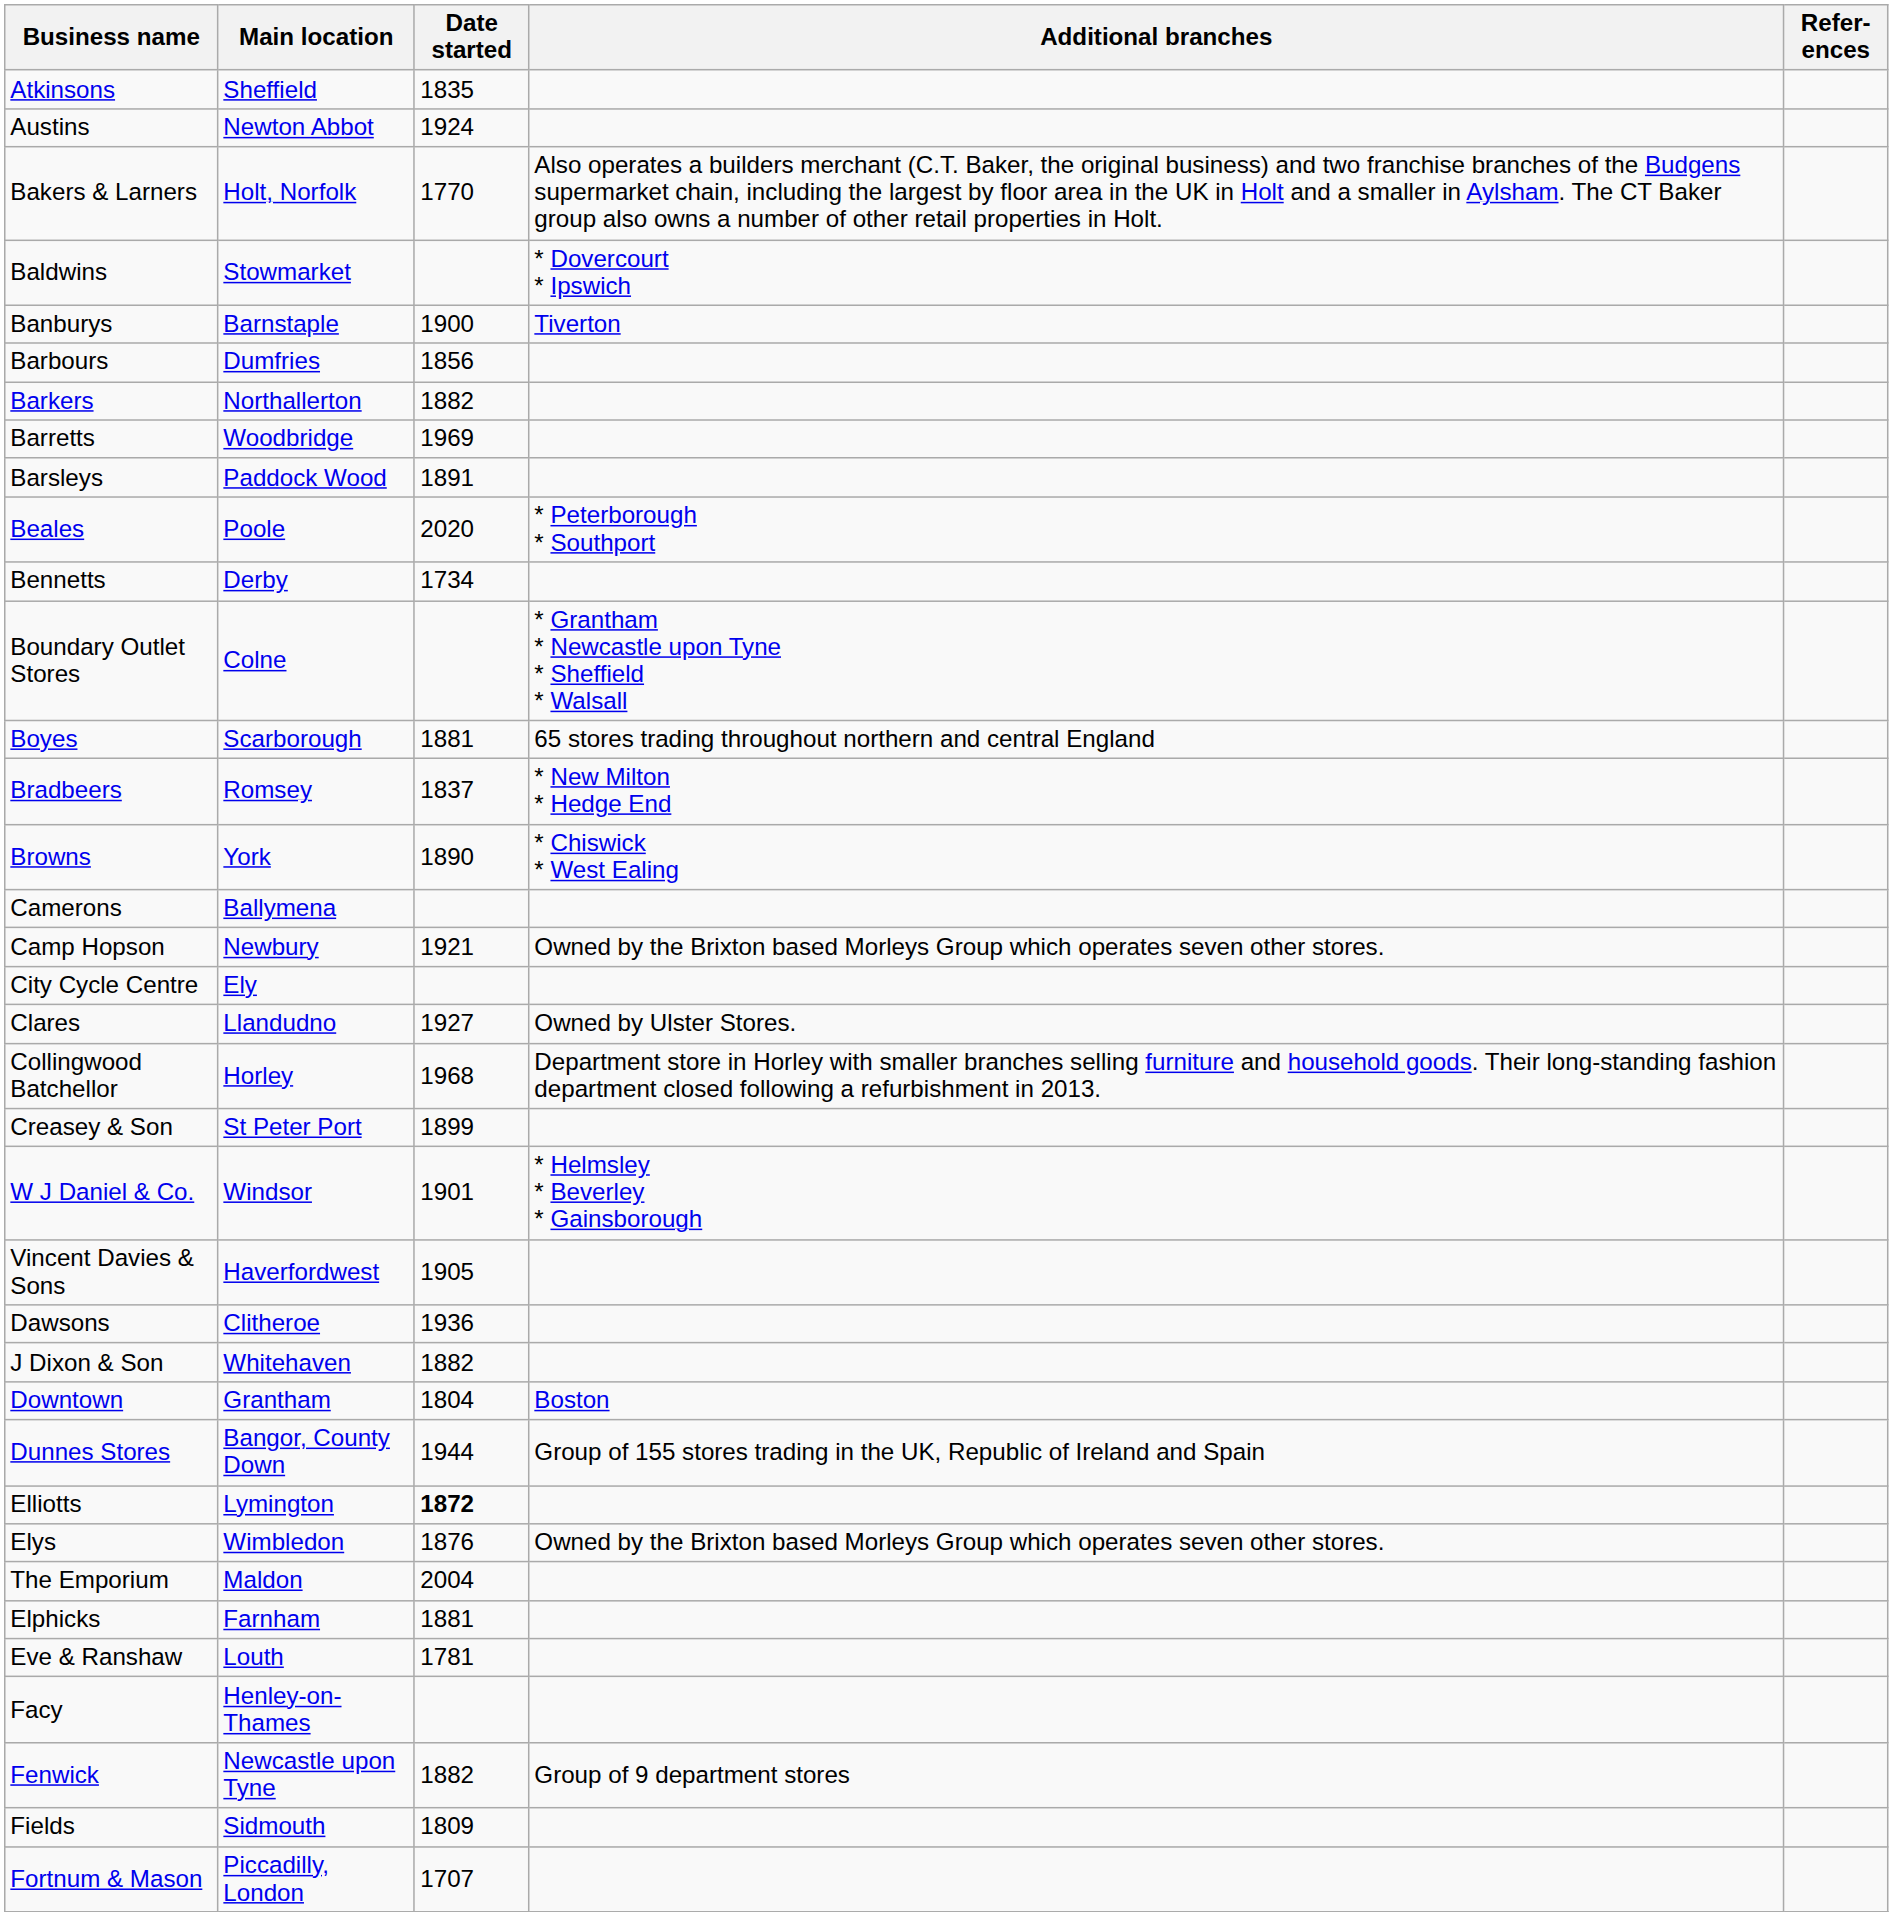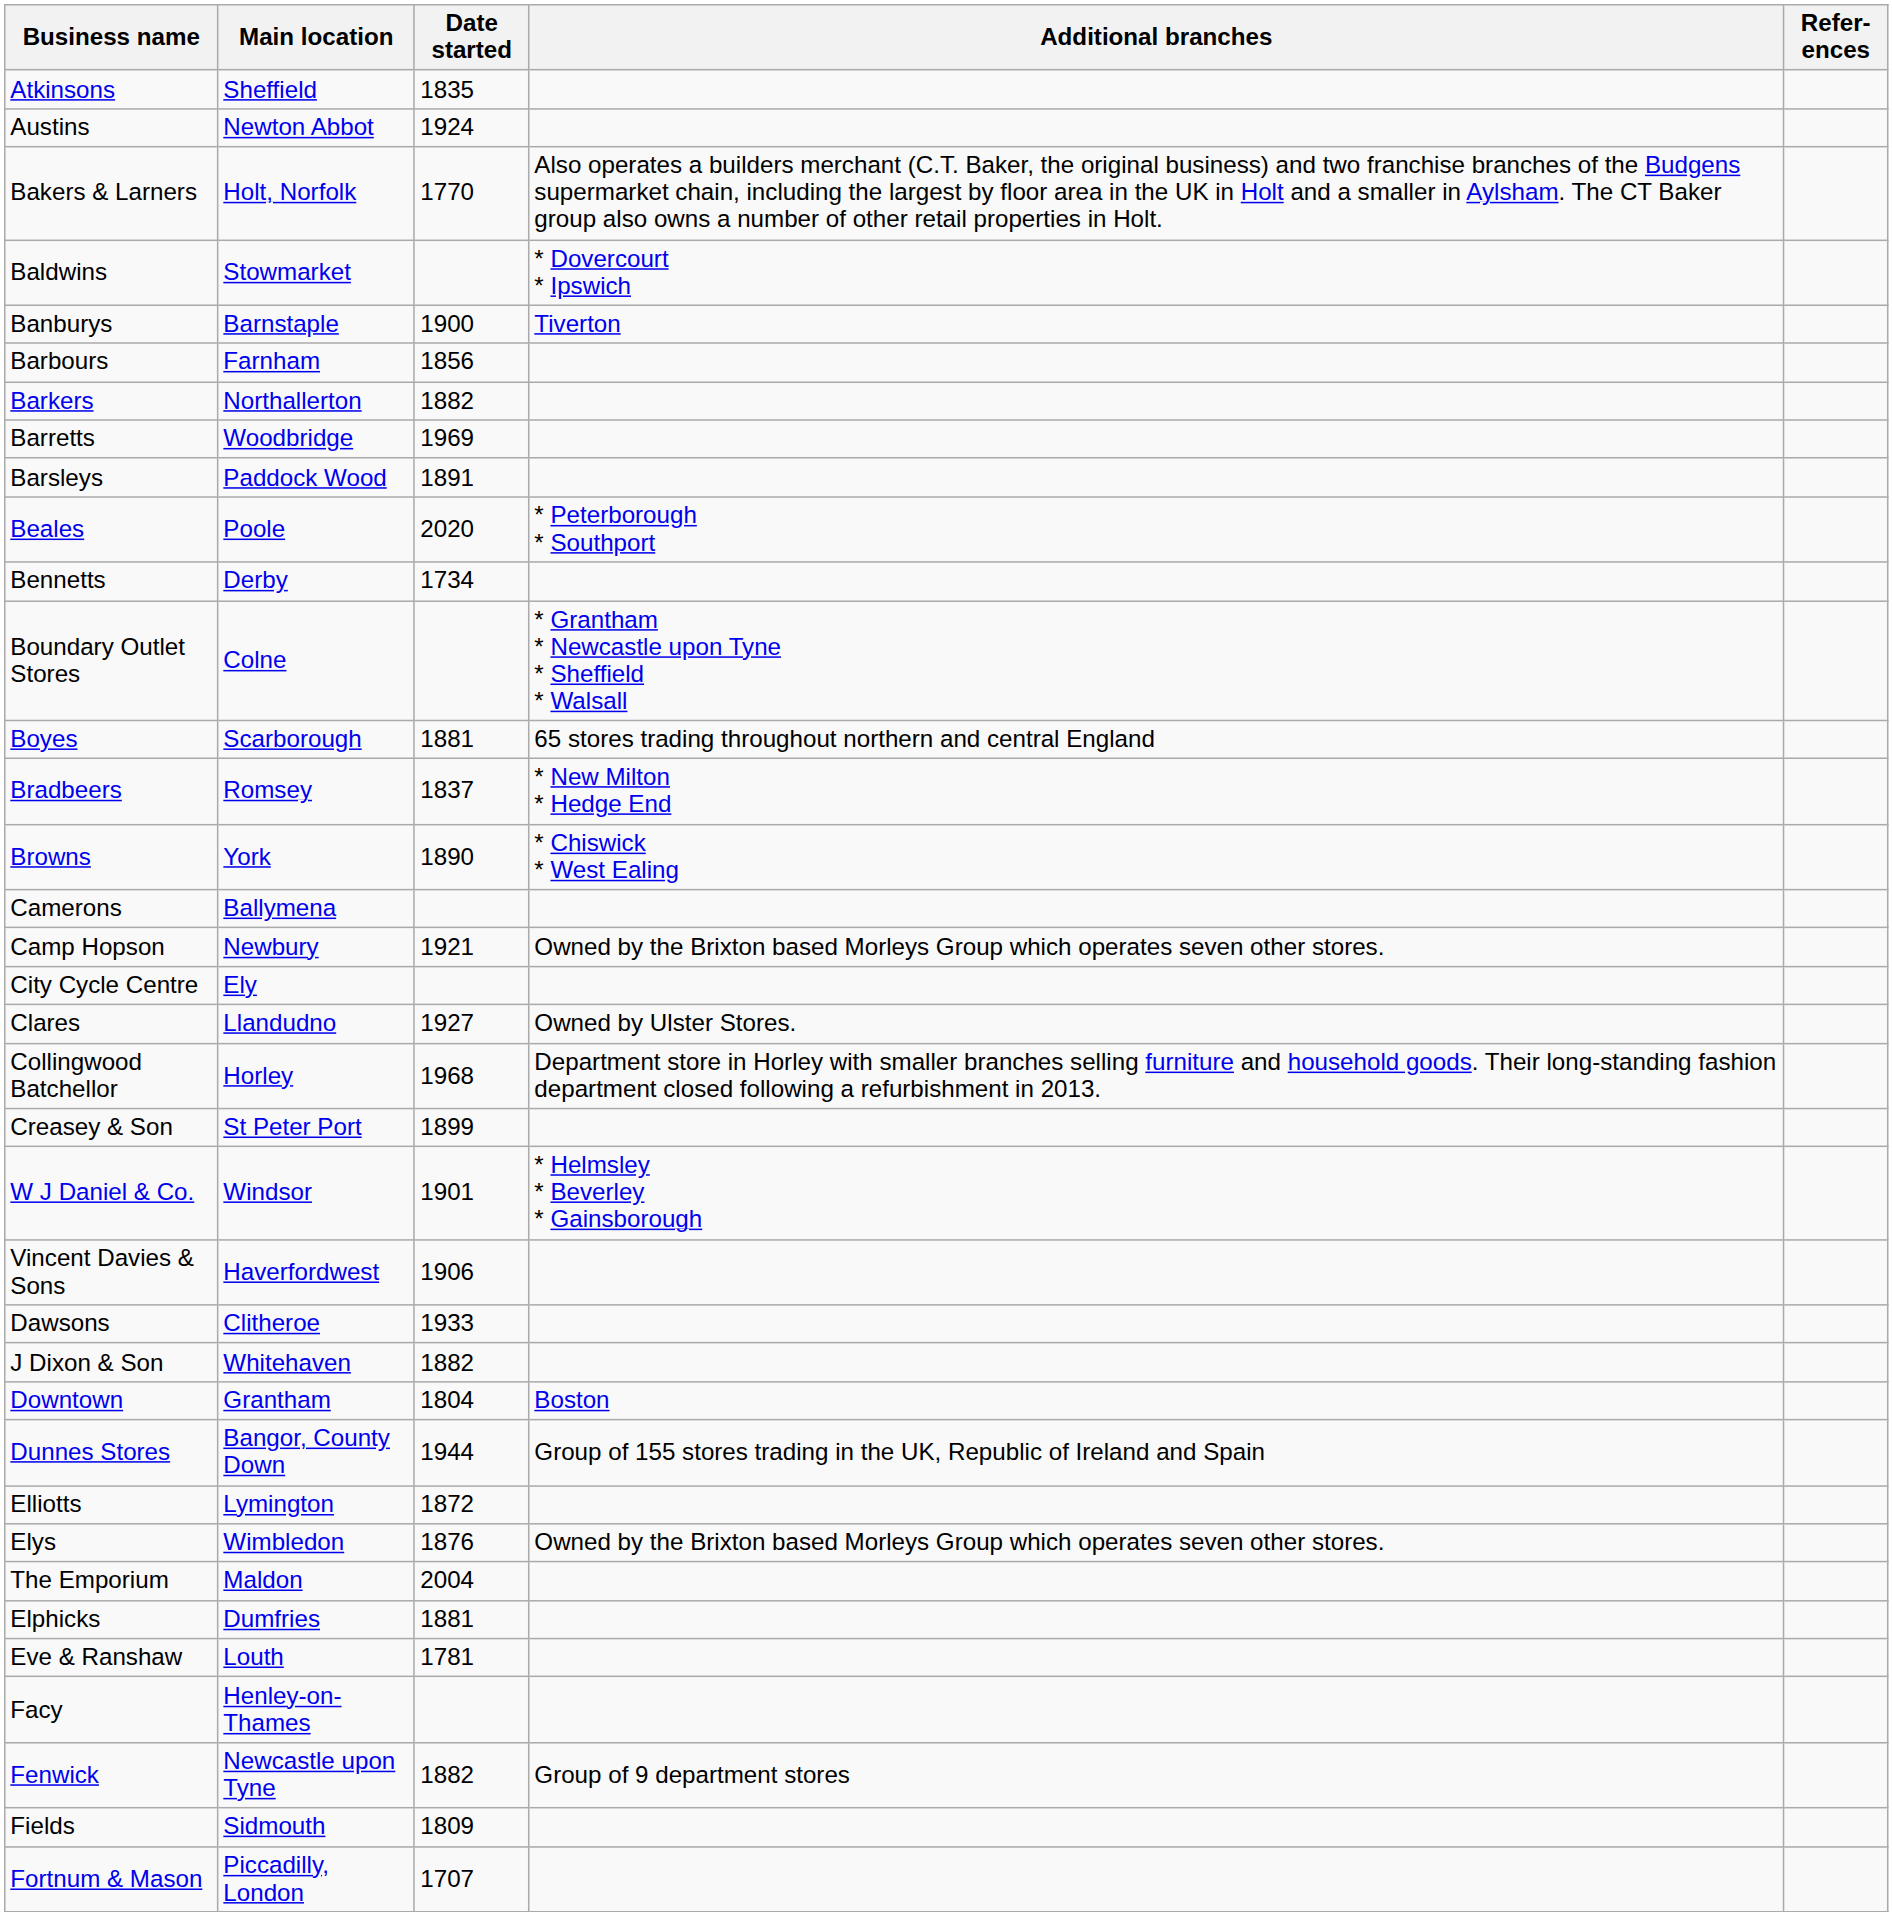(272, 362) Dumfries -> (272, 362) Farnham
(447, 1271) 1905 -> (447, 1271) 1906
(447, 1323) 1936 -> (447, 1323) 1933
(447, 1504) bold -> (447, 1504) normal
(272, 1619) Farnham -> (272, 1619) Dumfries
